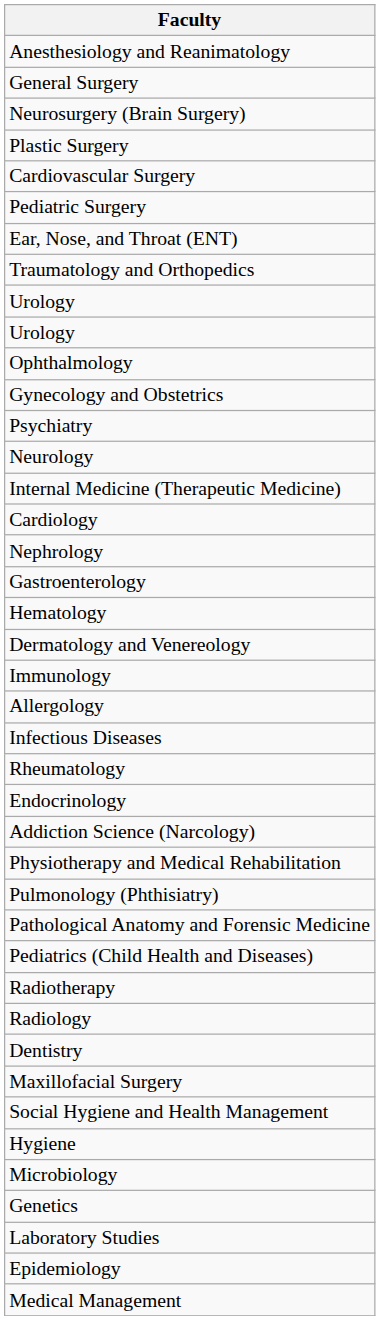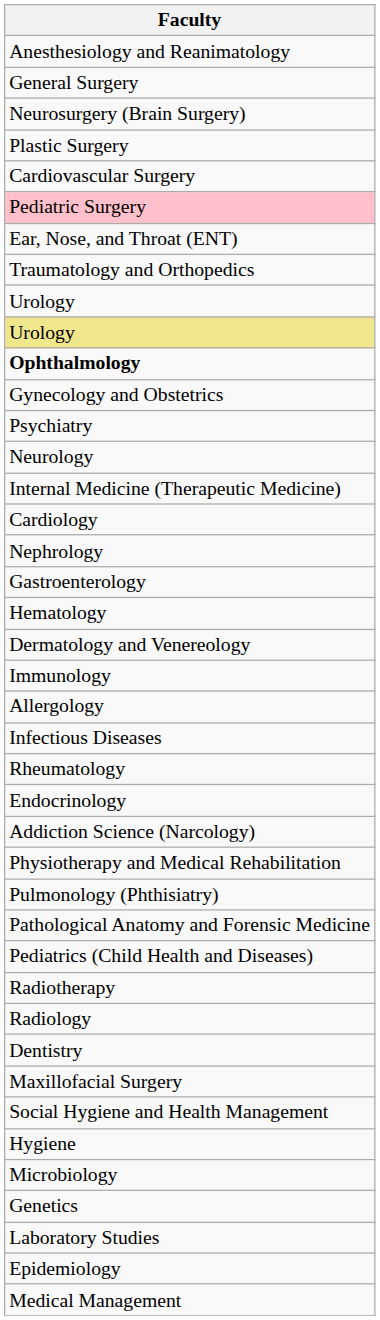(78, 207) no background -> (78, 207) pink background
(42, 332) no background -> (42, 332) khaki background
(71, 363) normal -> (75, 363) bold
